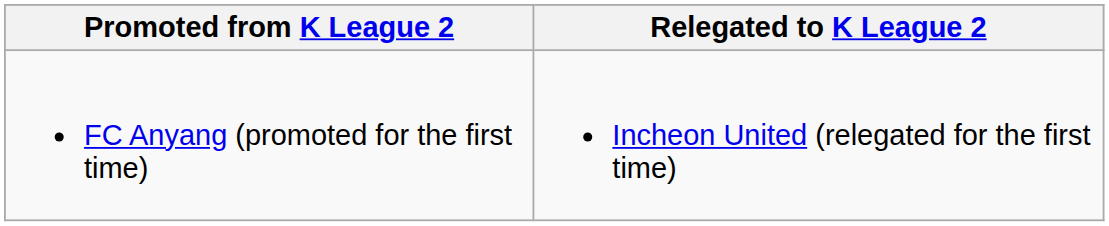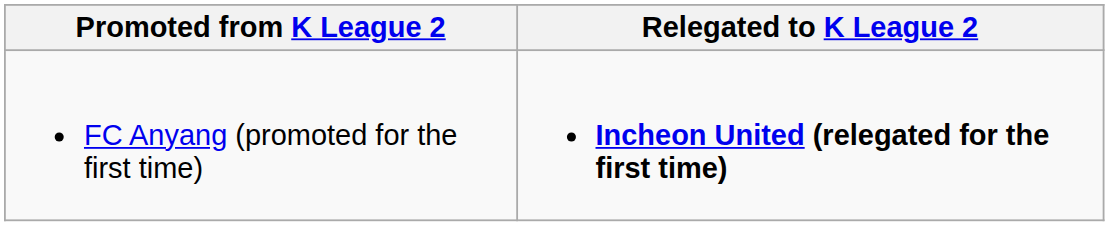(818, 152) normal -> (810, 152) bold
